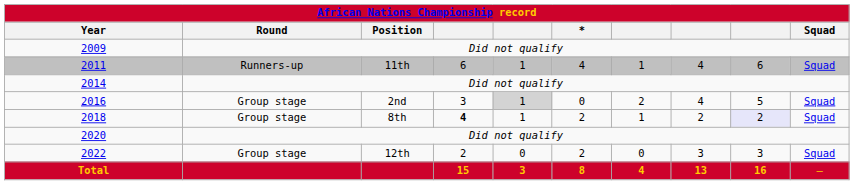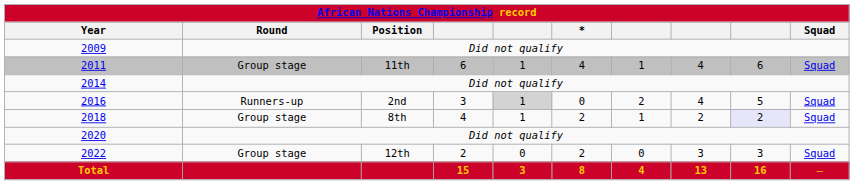(272, 65) Runners-up -> (272, 65) Group stage
(272, 100) Group stage -> (272, 100) Runners-up
(463, 118) bold -> (463, 118) normal
